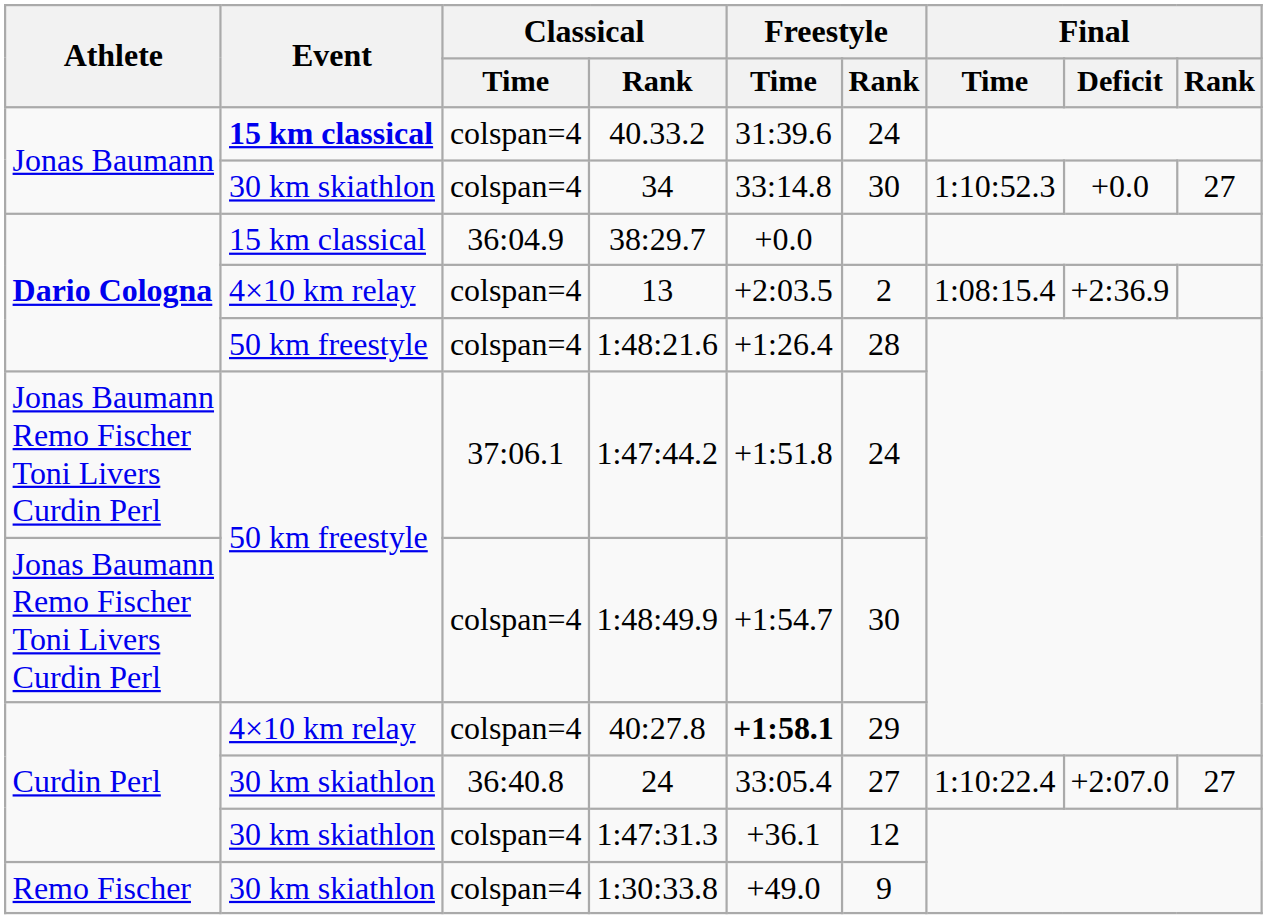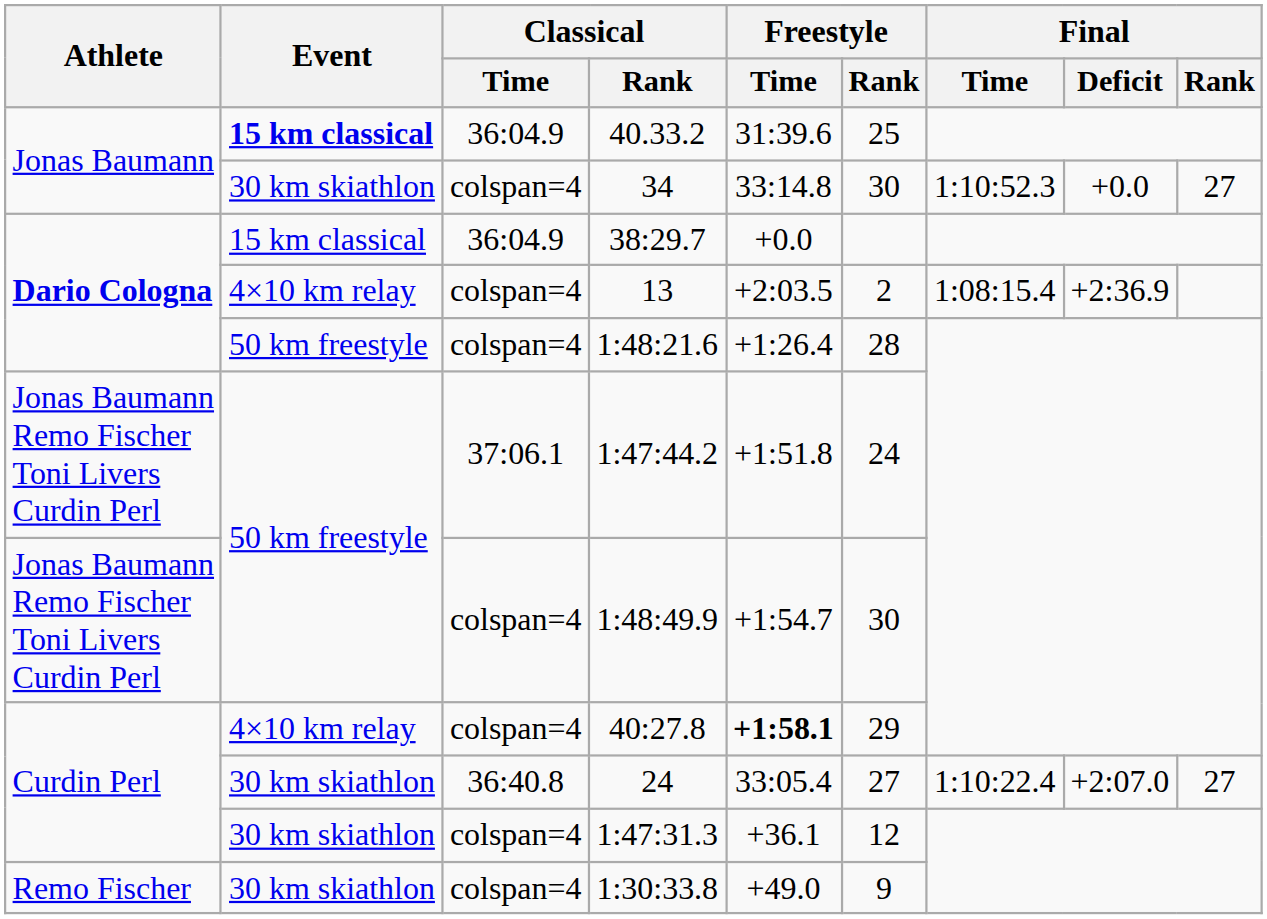(516, 133) colspan=4 -> (516, 133) 36:04.9
(884, 133) 24 -> (884, 133) 25
